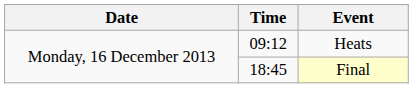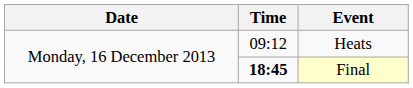(268, 69) normal -> (268, 69) bold
